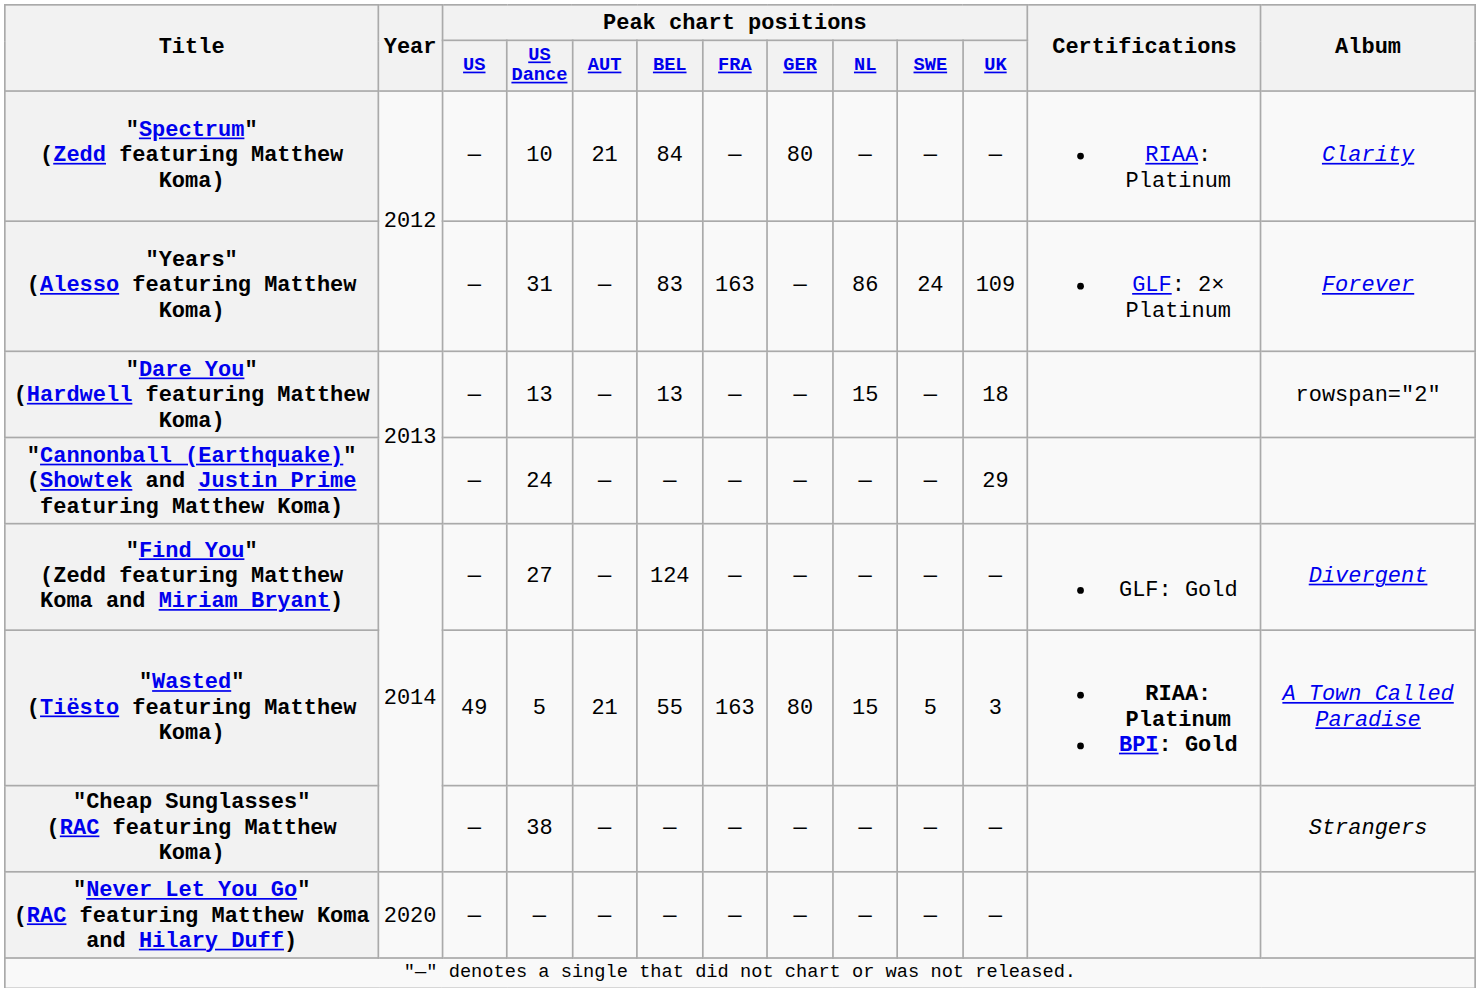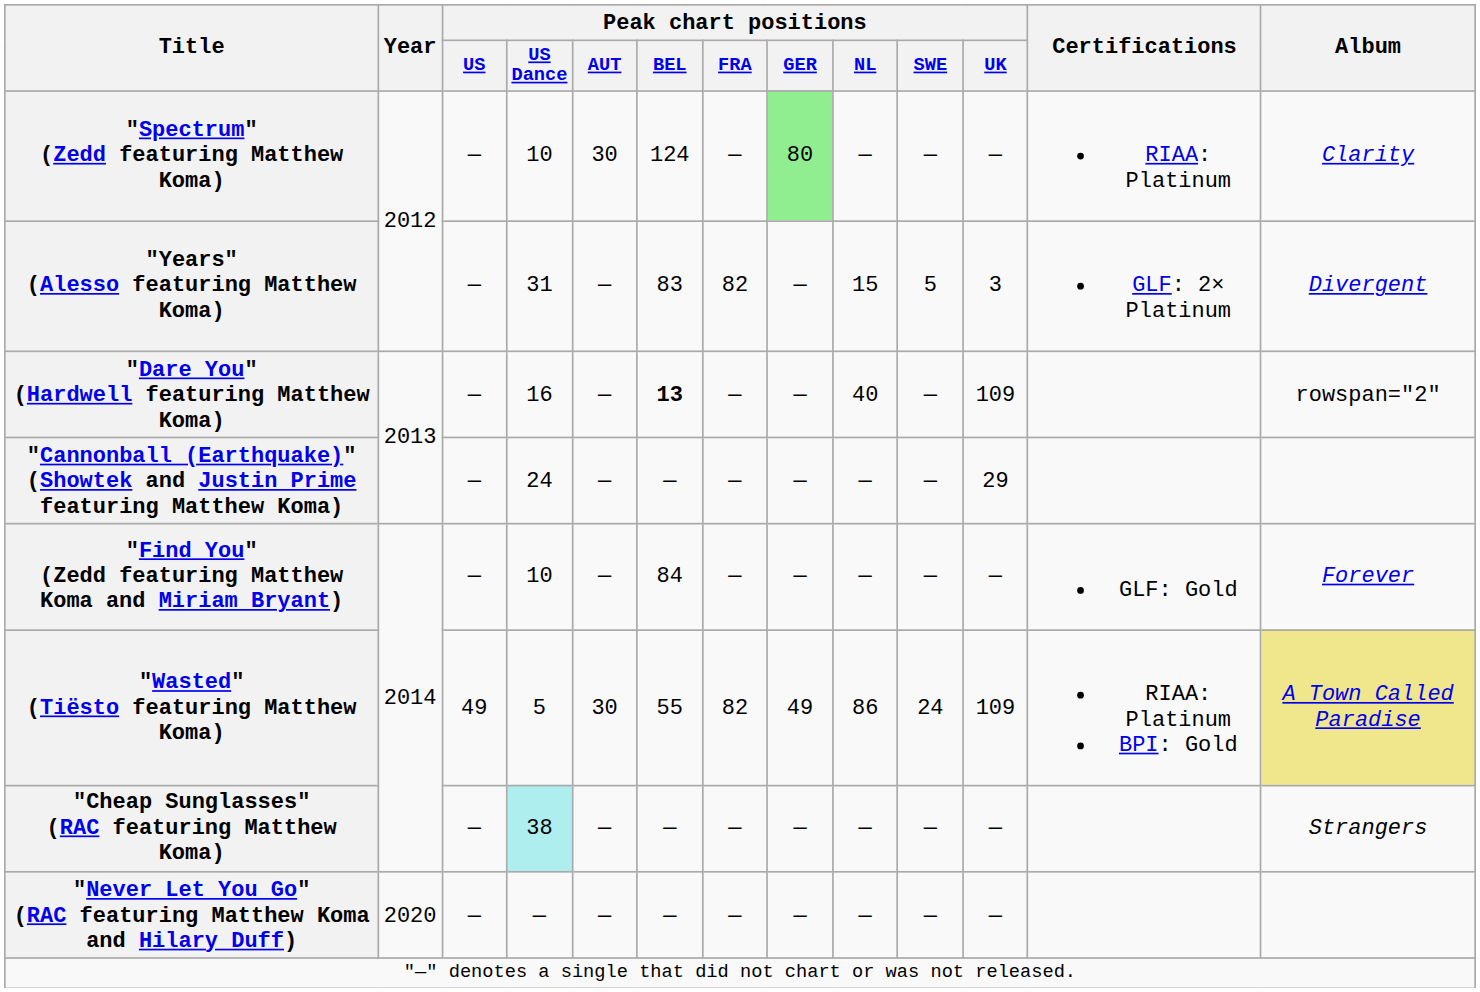(605, 156) 21 -> (605, 156) 30
(670, 156) 84 -> (670, 156) 124
(800, 156) no background -> (800, 156) lightgreen background
(735, 286) 163 -> (735, 286) 82
(865, 286) 86 -> (865, 286) 15
(930, 286) 24 -> (930, 286) 5
(995, 286) 109 -> (995, 286) 3
(1368, 286) Forever -> (1368, 286) Divergent
(539, 394) 13 -> (539, 394) 16
(670, 394) normal -> (670, 394) bold
(865, 394) 15 -> (865, 394) 40
(995, 394) 18 -> (995, 394) 109
(539, 577) 27 -> (539, 577) 10
(670, 577) 124 -> (670, 577) 84
(1368, 577) Divergent -> (1368, 577) Forever
(605, 707) 21 -> (605, 707) 30
(735, 707) 163 -> (735, 707) 82
(800, 707) 80 -> (800, 707) 49
(865, 707) 15 -> (865, 707) 86
(930, 707) 5 -> (930, 707) 24
(995, 707) 3 -> (995, 707) 109
(1145, 720) bold -> (1145, 720) normal
(1368, 707) no background -> (1368, 707) khaki background
(539, 828) no background -> (539, 828) paleturquoise background
